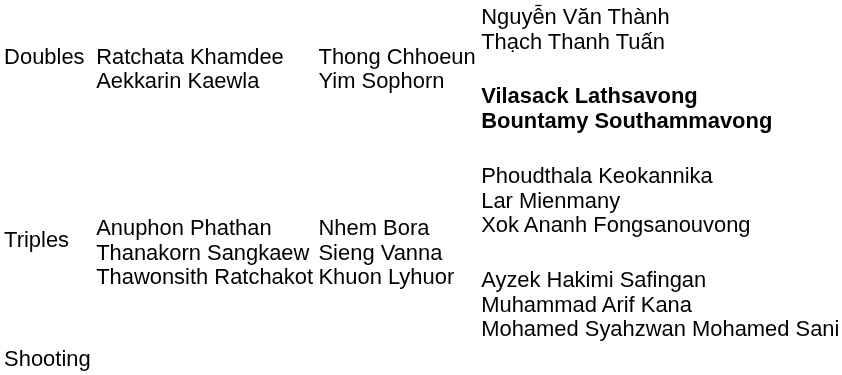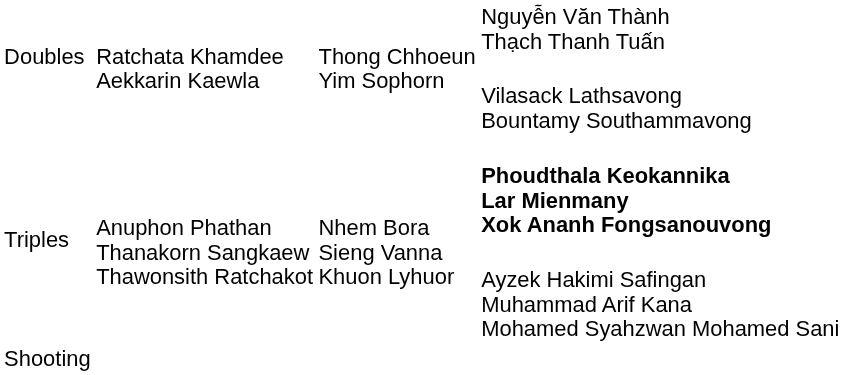(627, 108) bold -> (616, 108) normal
(616, 200) normal -> (626, 200) bold
